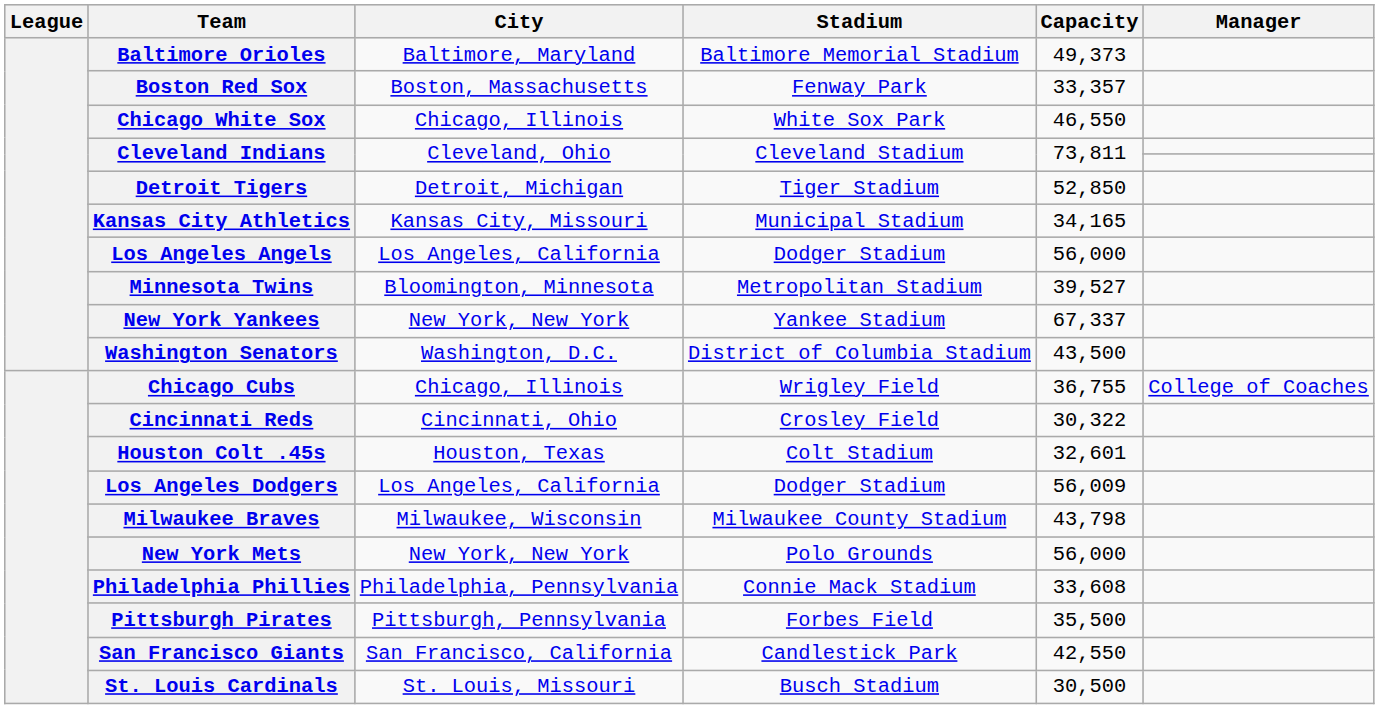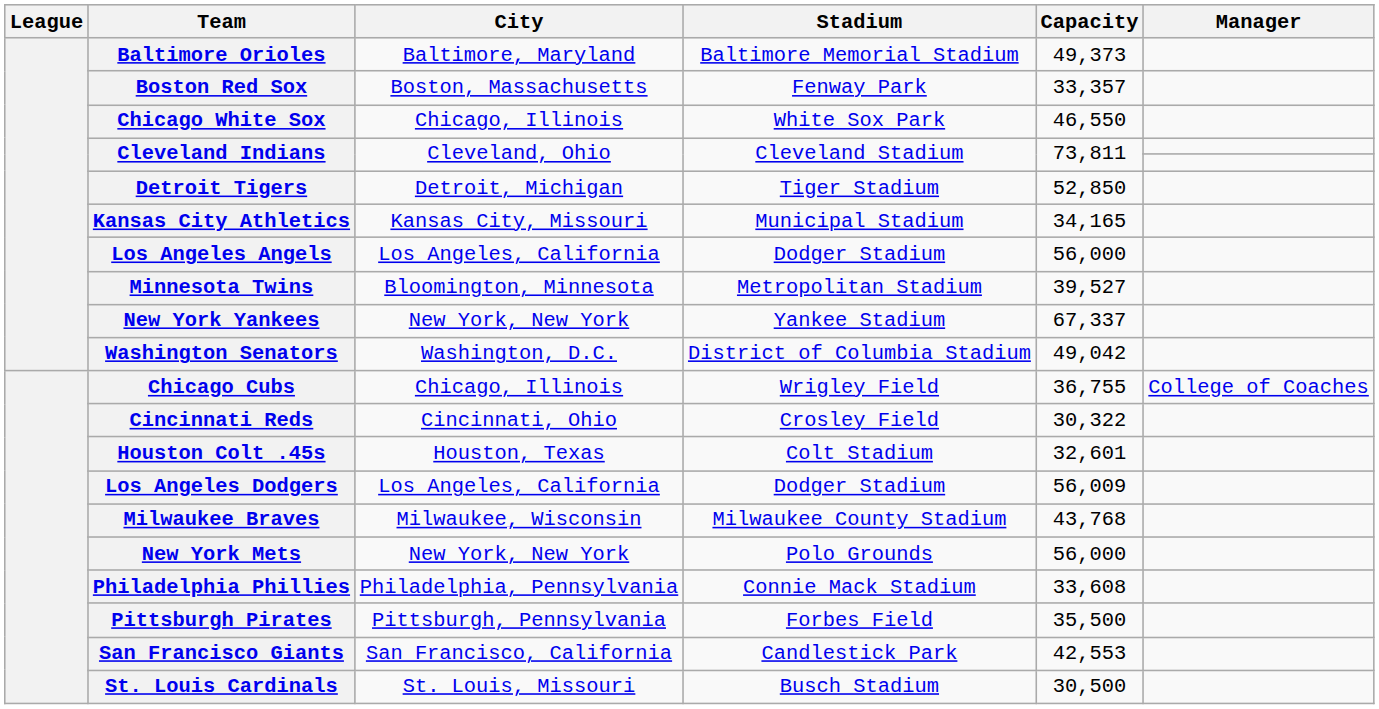(1090, 354) 43,500 -> (1090, 354) 49,042
(1090, 520) 43,798 -> (1090, 520) 43,768
(1090, 653) 42,550 -> (1090, 653) 42,553
